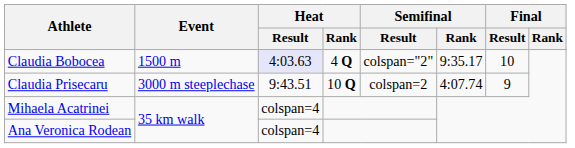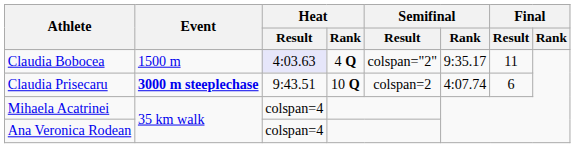(507, 61) 10 -> (511, 61) 11
(196, 85) normal -> (198, 85) bold
(507, 85) 9 -> (511, 85) 6
